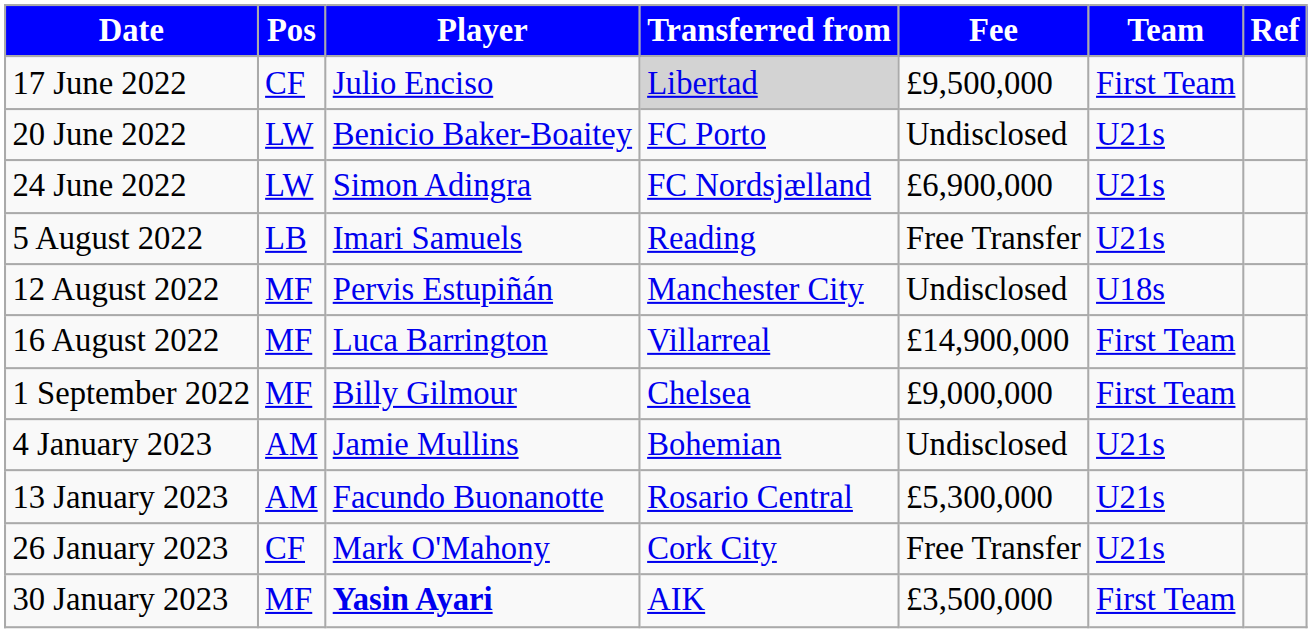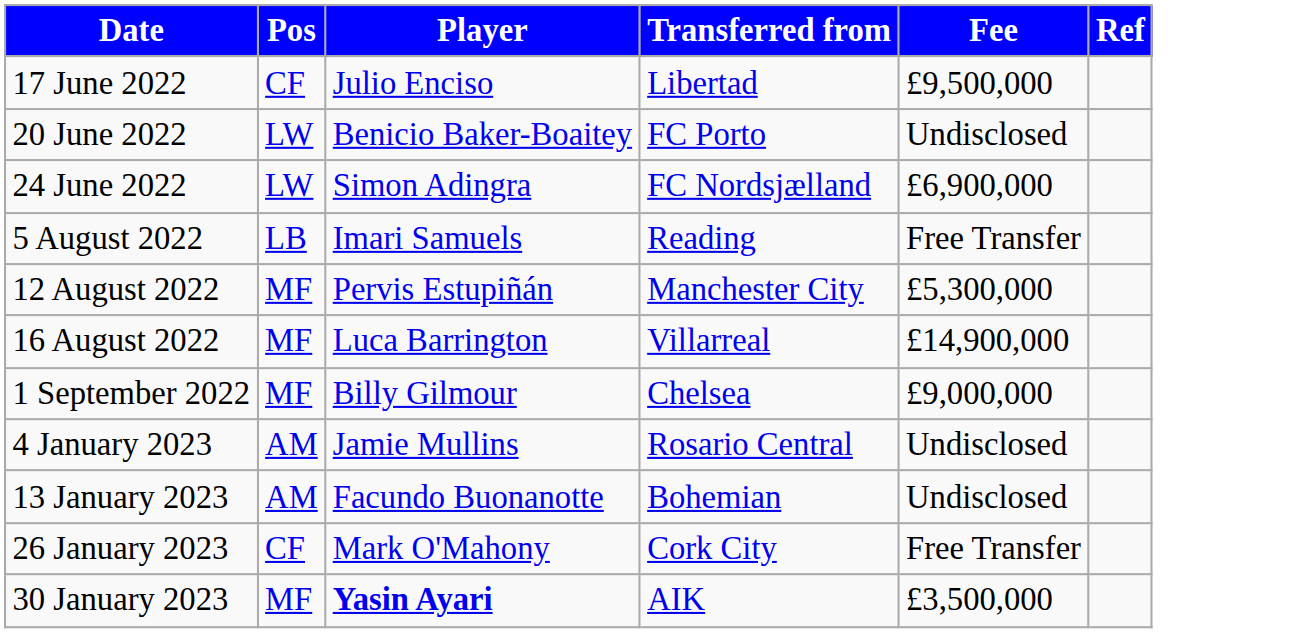- column: (1166, 30)
(702, 82) lightgrey background -> (702, 82) no background
(987, 289) Undisclosed -> (979, 289) £5,300,000
(714, 444) Bohemian -> (750, 444) Rosario Central
(750, 496) Rosario Central -> (714, 496) Bohemian
(979, 496) £5,300,000 -> (987, 496) Undisclosed
